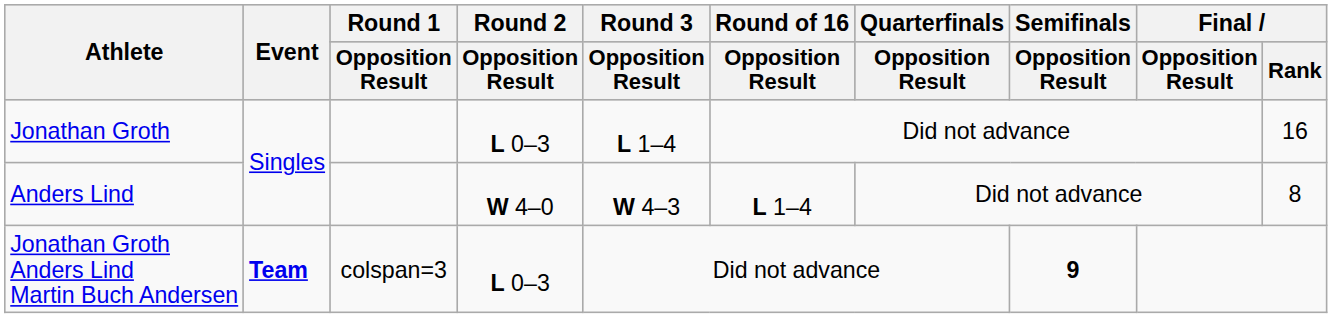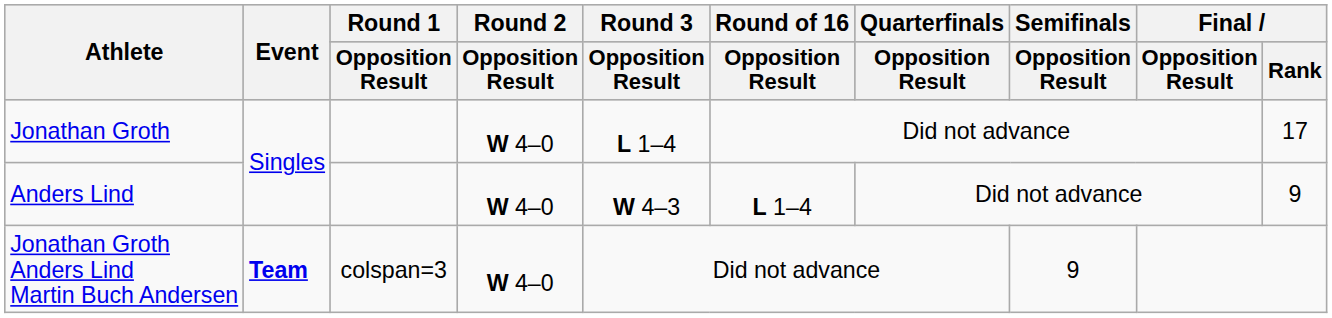(520, 145) L 0–3 -> (520, 145) W 4–0
(1295, 132) 16 -> (1295, 132) 17
(1295, 194) 8 -> (1295, 194) 9
(520, 282) L 0–3 -> (520, 282) W 4–0
(1073, 269) bold -> (1073, 269) normal
